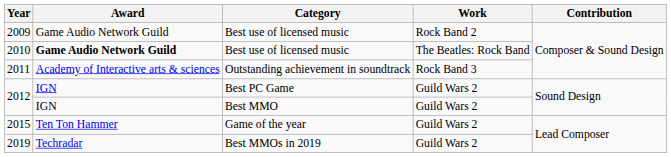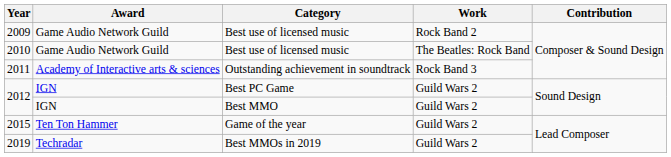(106, 50) bold -> (102, 50) normal
